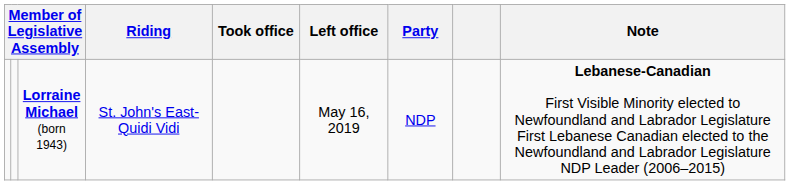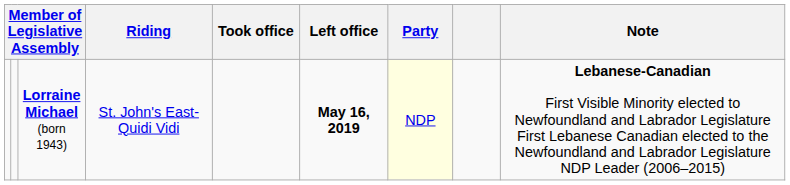(344, 119) normal -> (344, 119) bold
(420, 119) no background -> (420, 119) lightyellow background
